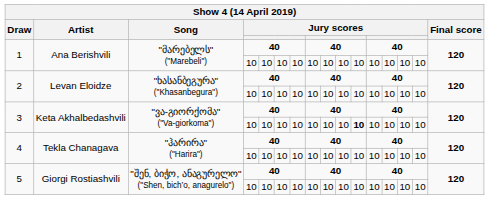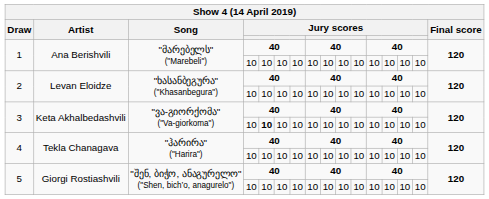(267, 125) normal -> (267, 125) bold
(359, 125) bold -> (359, 125) normal
